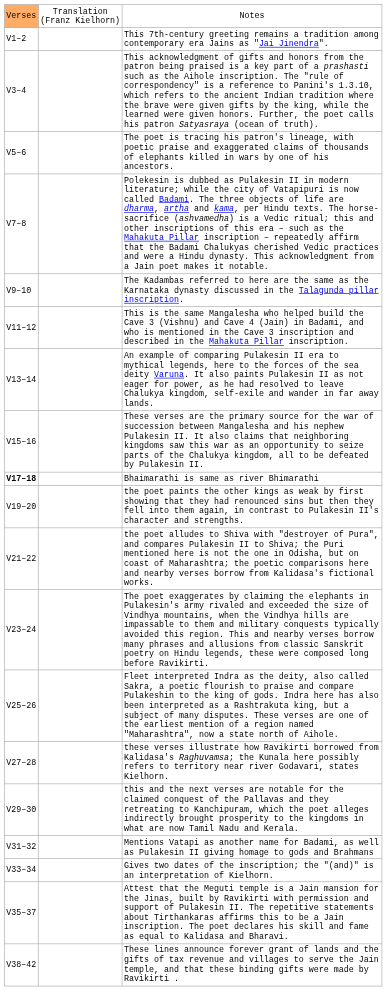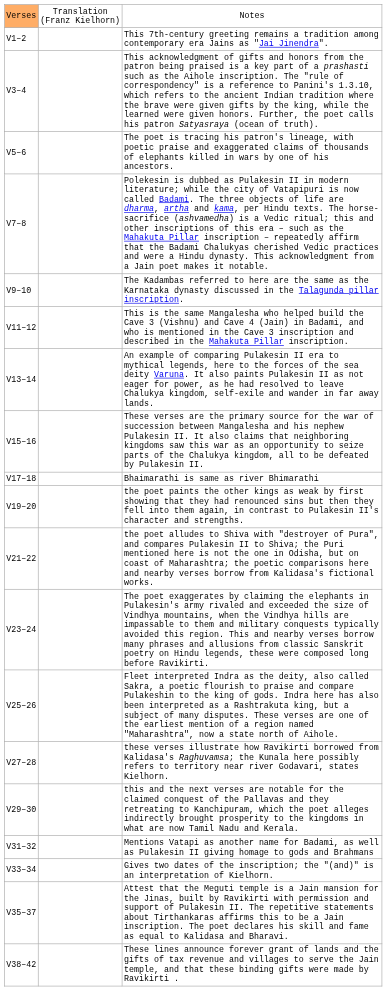(21, 479) bold -> (21, 479) normal
